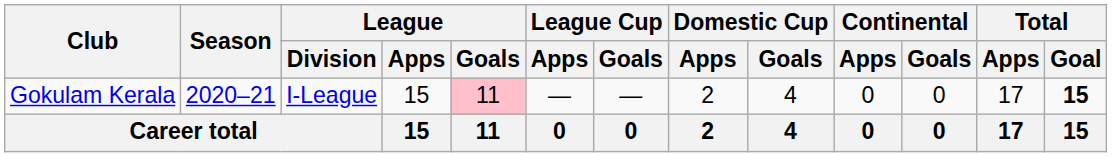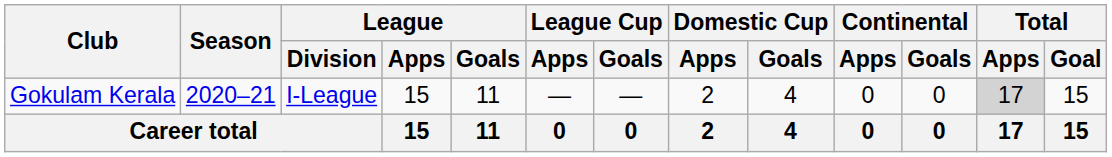(488, 95) pink background -> (488, 95) no background
(1011, 95) no background -> (1011, 95) lightgrey background
(1076, 95) bold -> (1076, 95) normal
